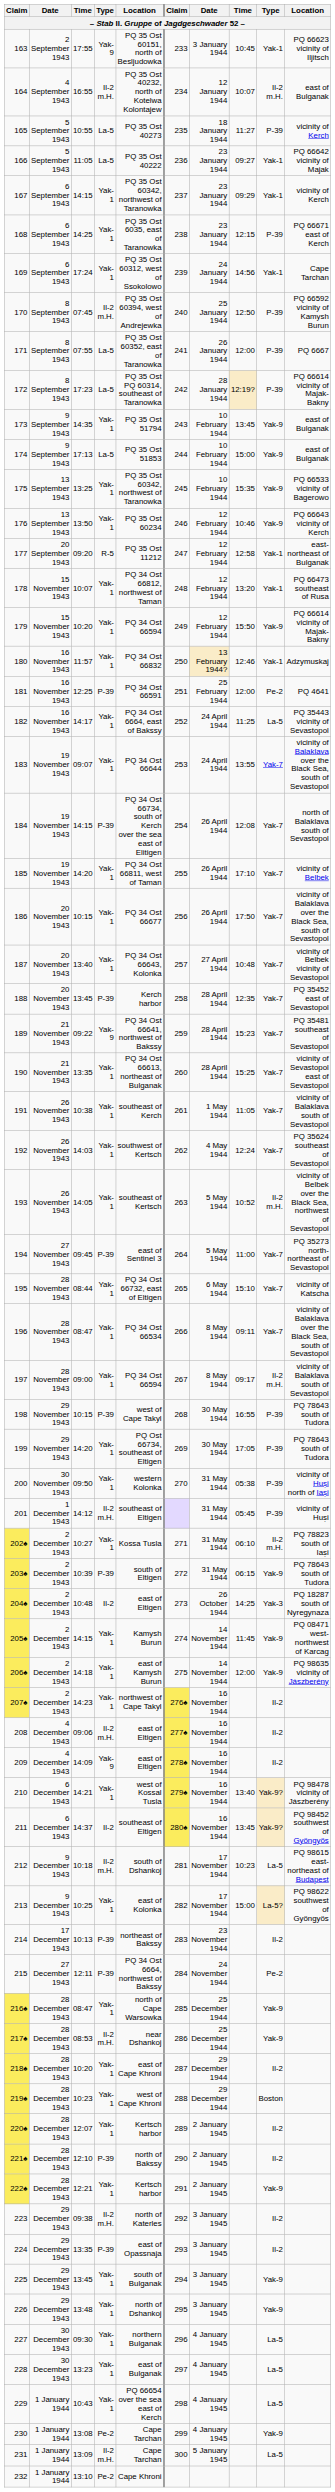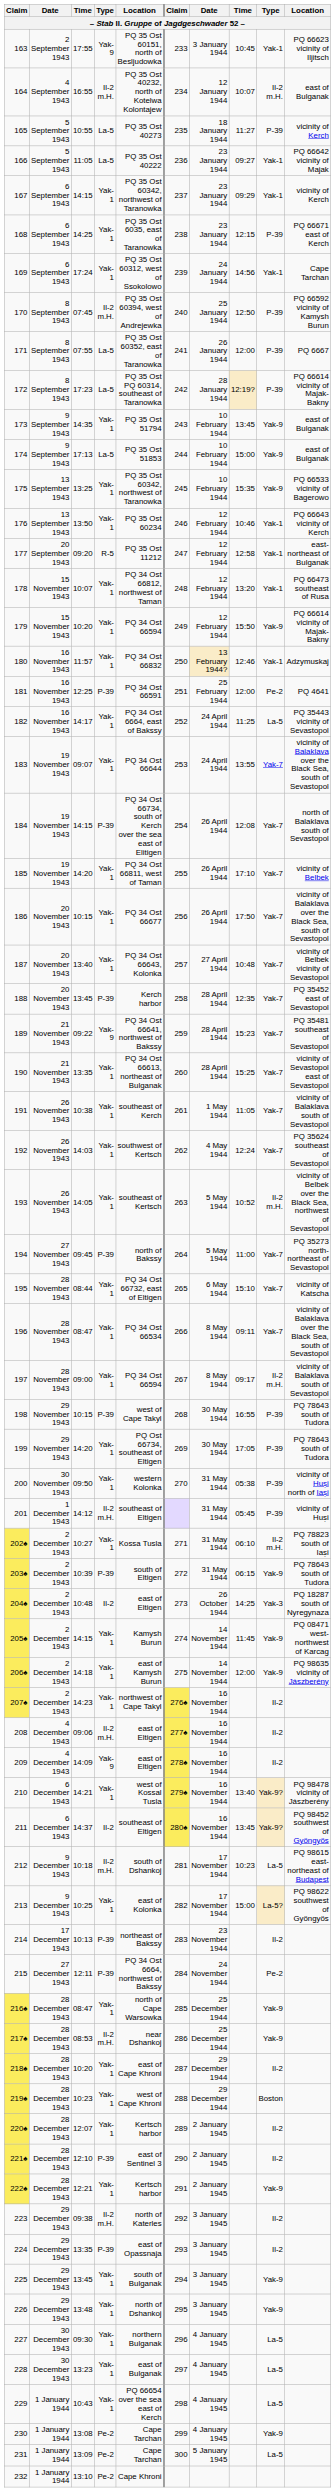(273, 523) Yak-9 -> (273, 523) Yak-1
(144, 1254) east of Sentinel 3 -> (148, 1254) north of Bakssy
(148, 2159) north of Bakssy -> (144, 2159) east of Sentinel 3
(106, 2455) Il-2 m.H. -> (106, 2455) Pe-2
